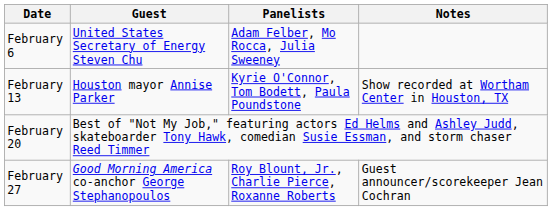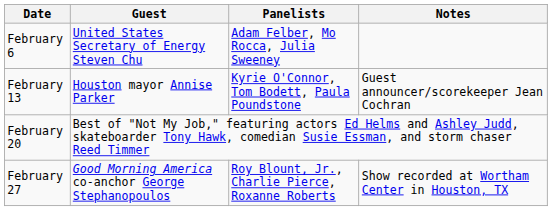(445, 92) Show recorded at Wortham Center in Houston, TX -> (452, 92) Guest announcer/scorekeeper Jean Cochran
(452, 183) Guest announcer/scorekeeper Jean Cochran -> (445, 183) Show recorded at Wortham Center in Houston, TX
